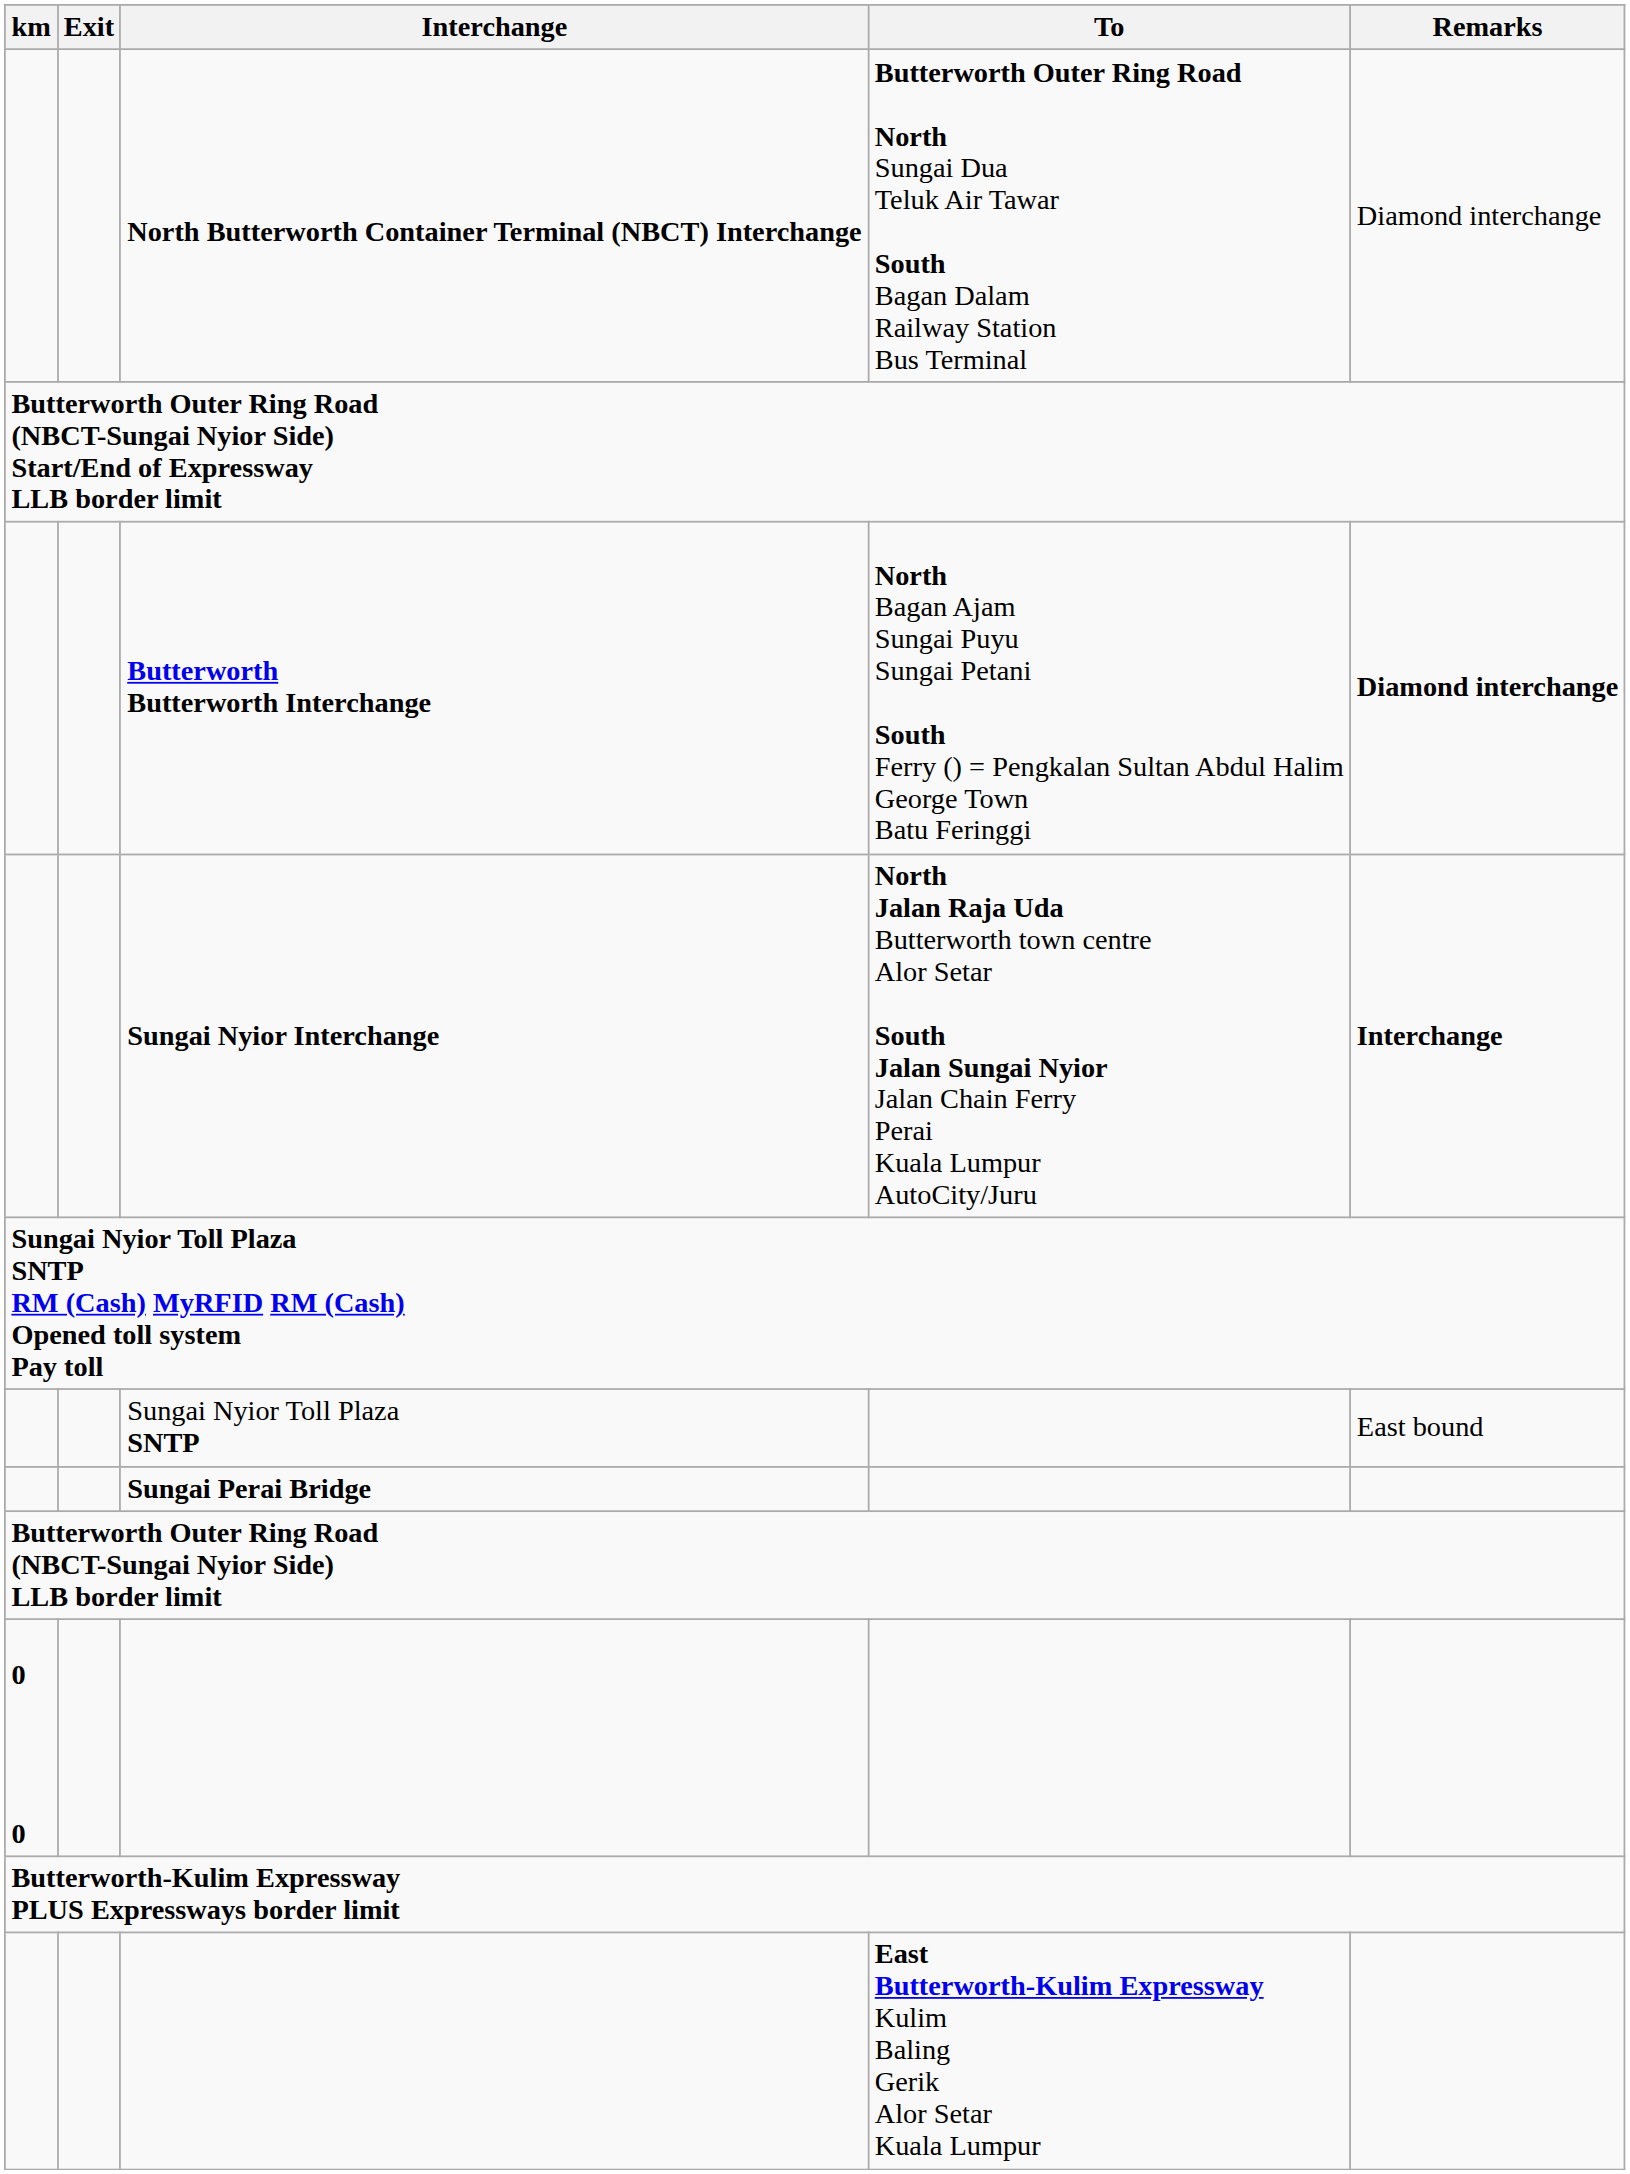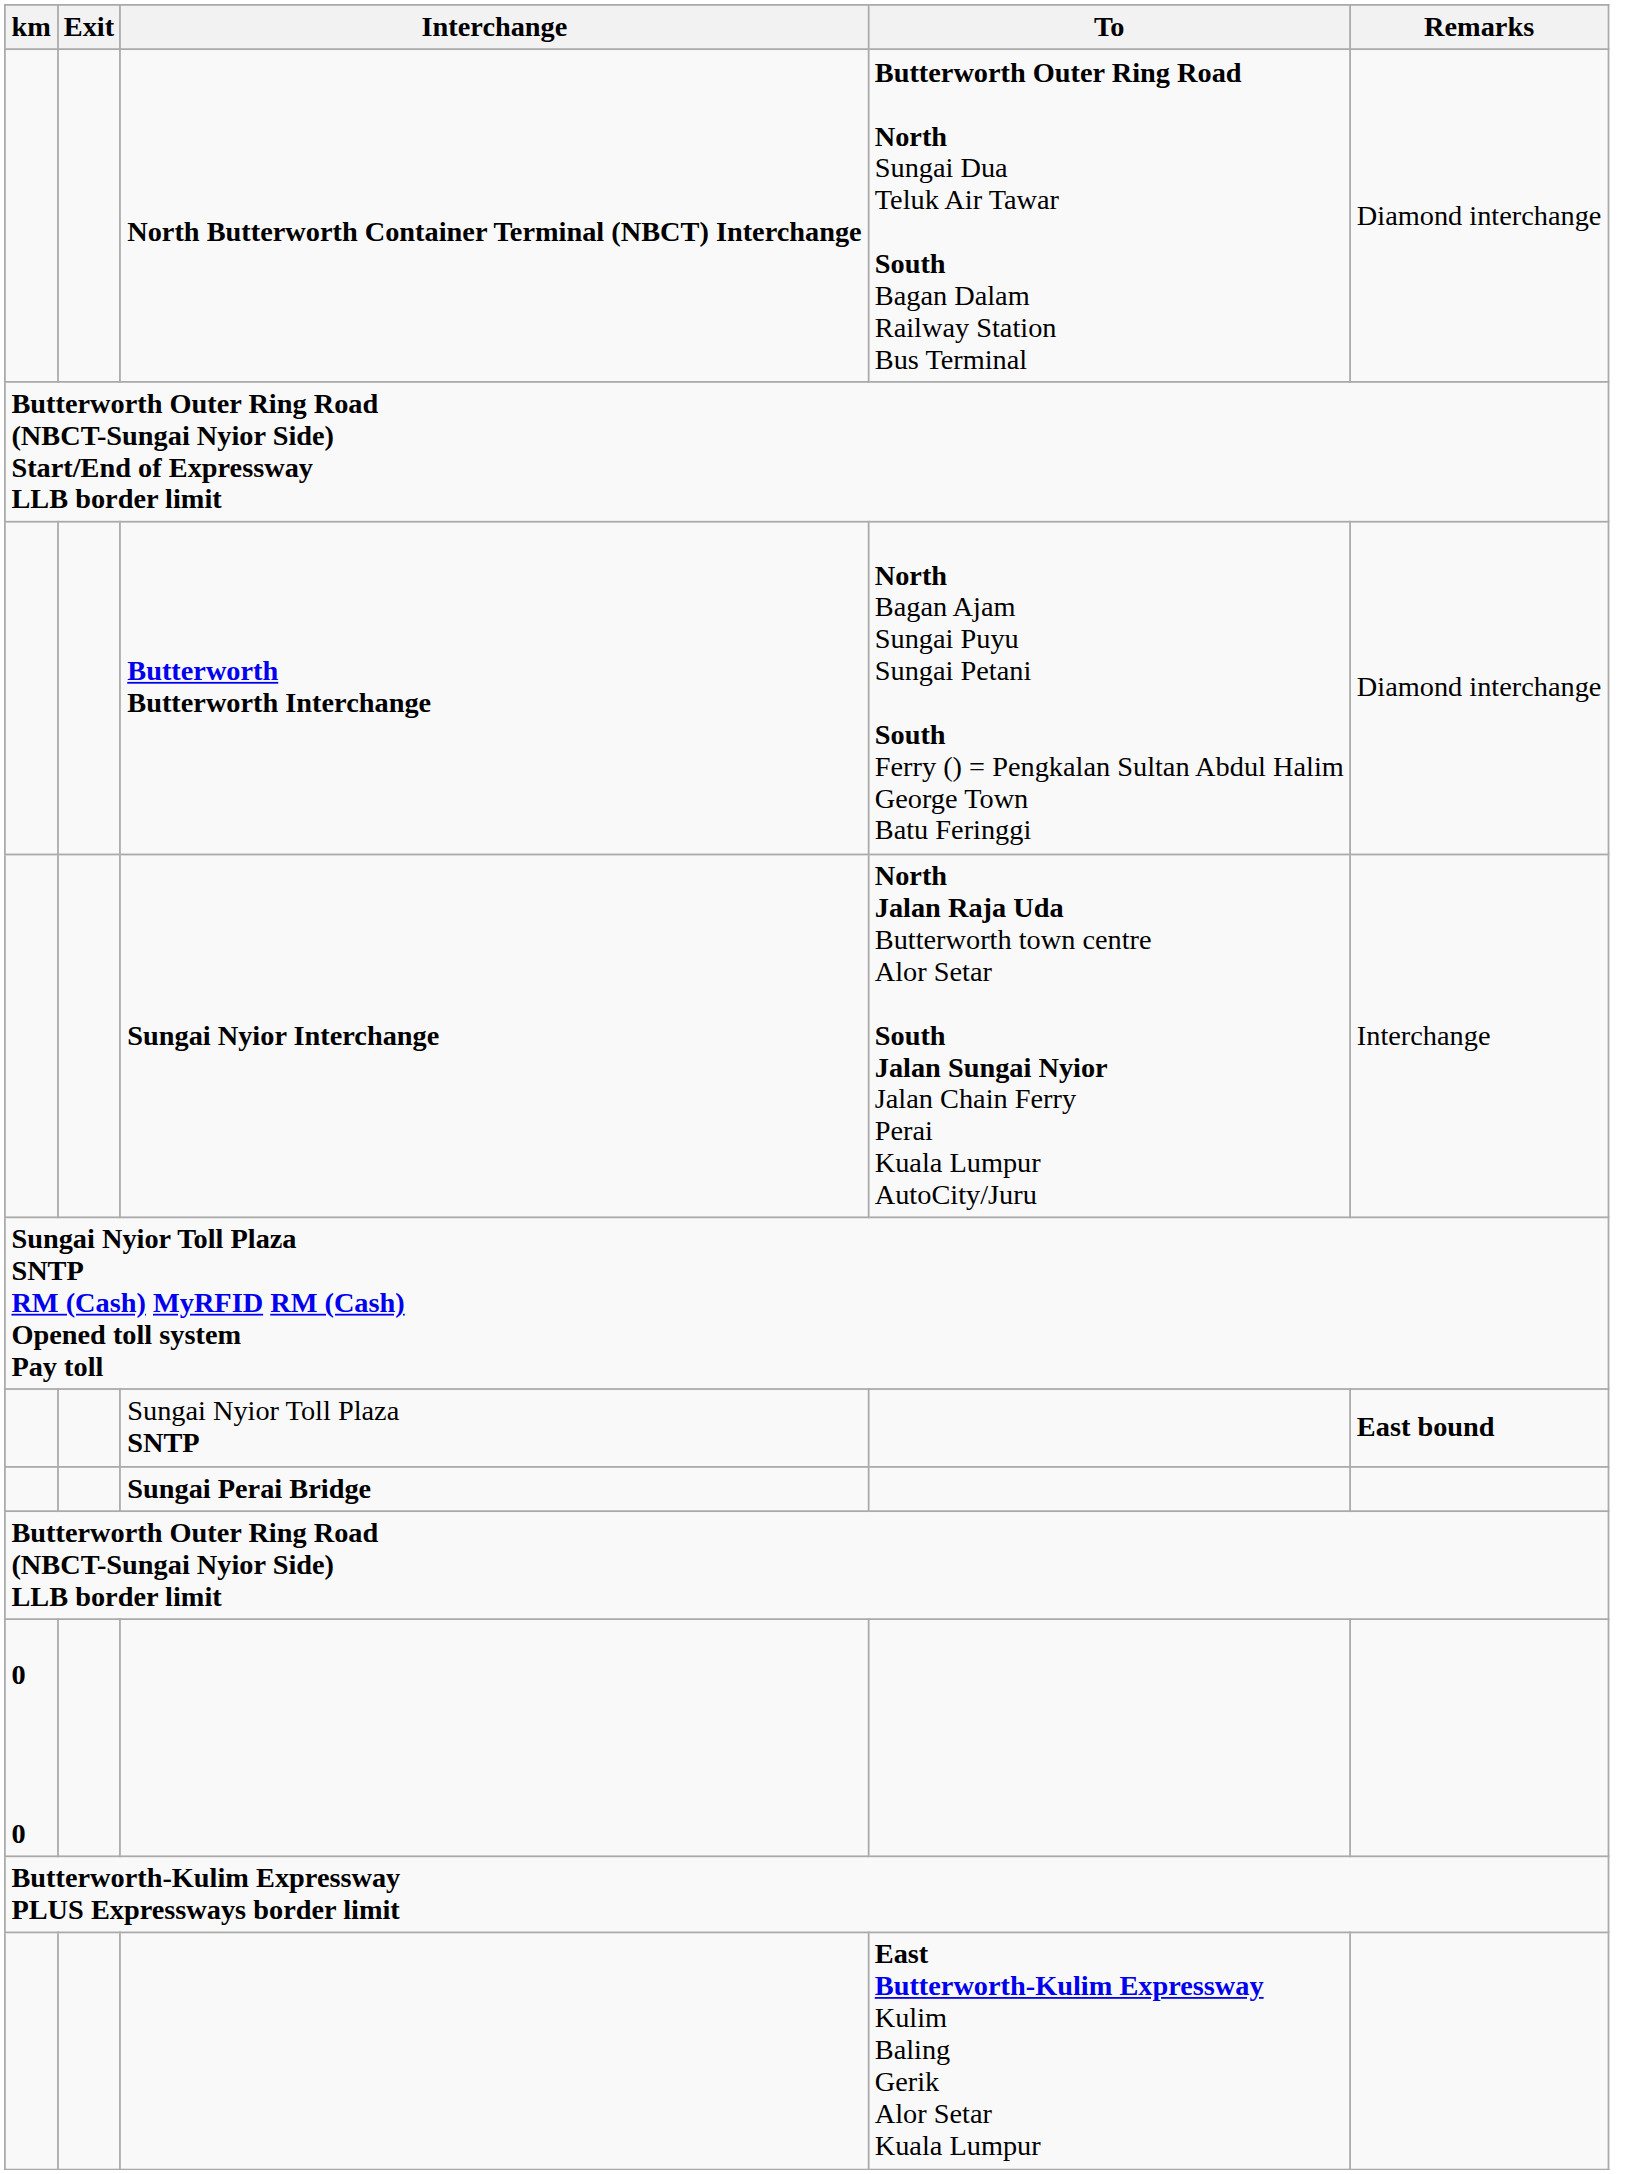(1488, 687) bold -> (1479, 687) normal
(1430, 1034) bold -> (1424, 1034) normal
(1420, 1427) normal -> (1426, 1427) bold
